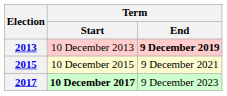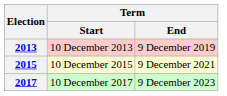(180, 47) bold -> (176, 47) normal
(92, 82) bold -> (91, 82) normal
